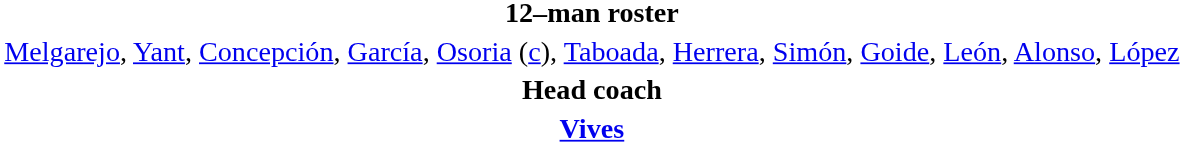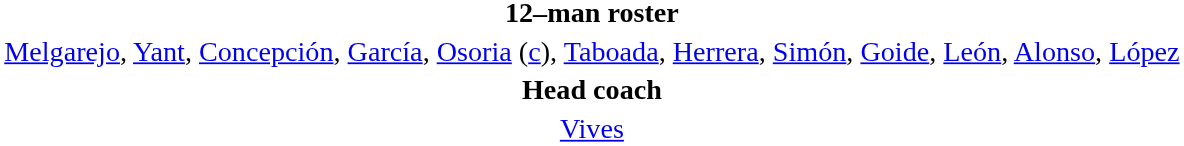(592, 128) bold -> (592, 128) normal
